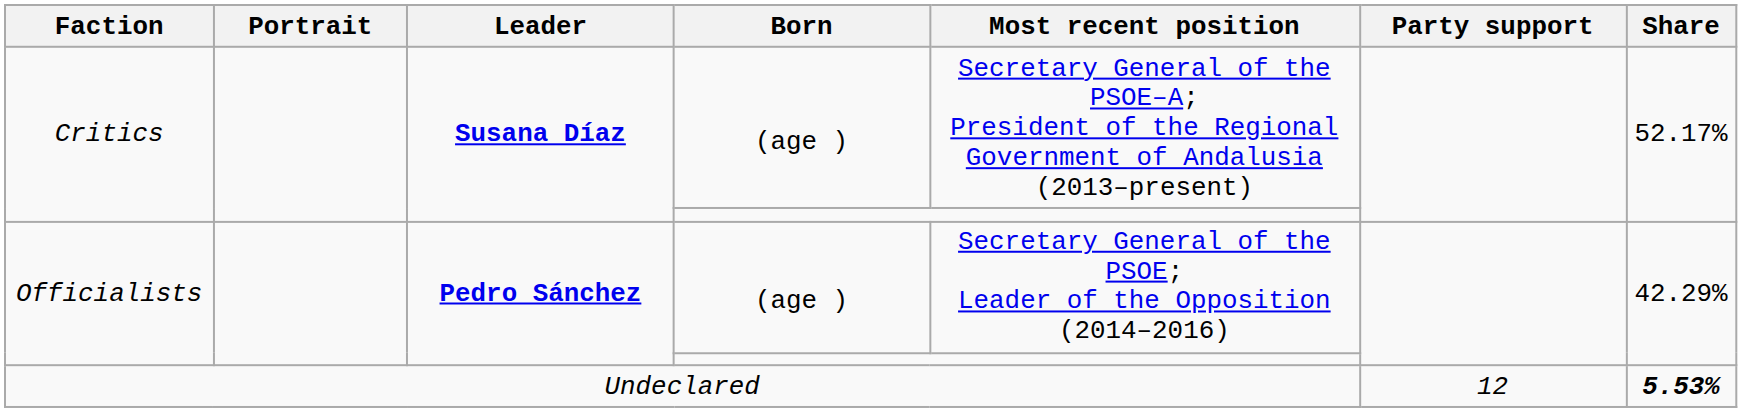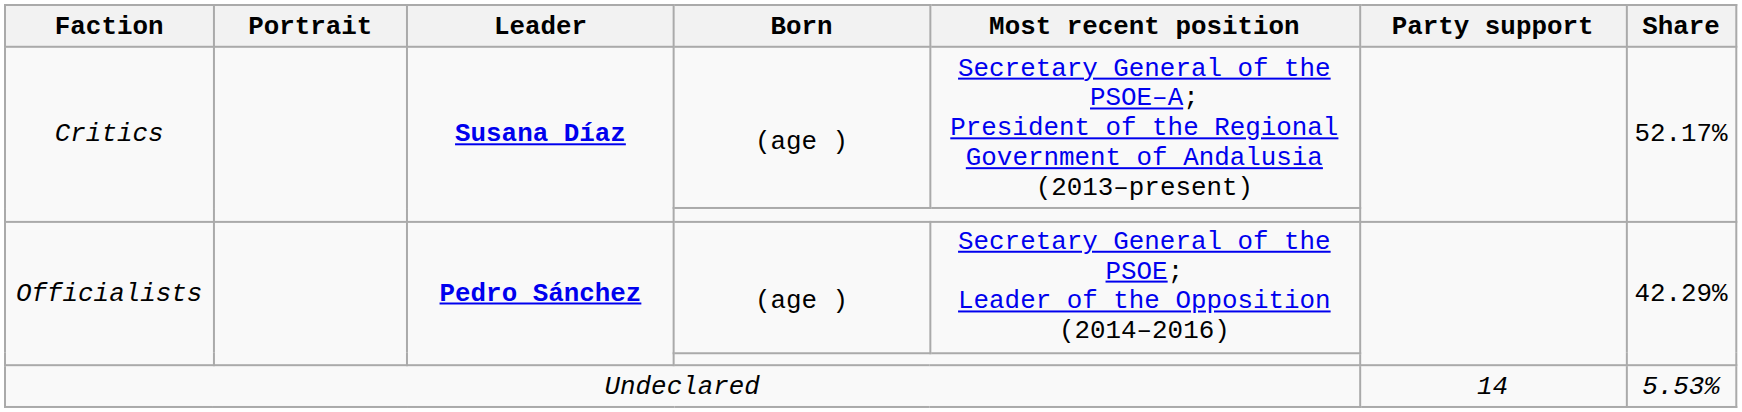(1493, 386) 12 -> (1493, 386) 14
(1681, 386) bold -> (1681, 386) normal
